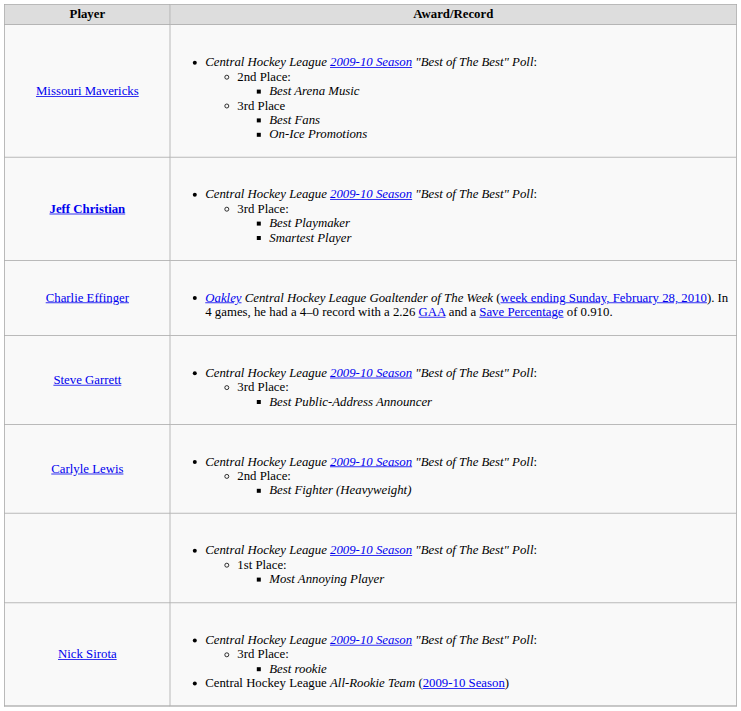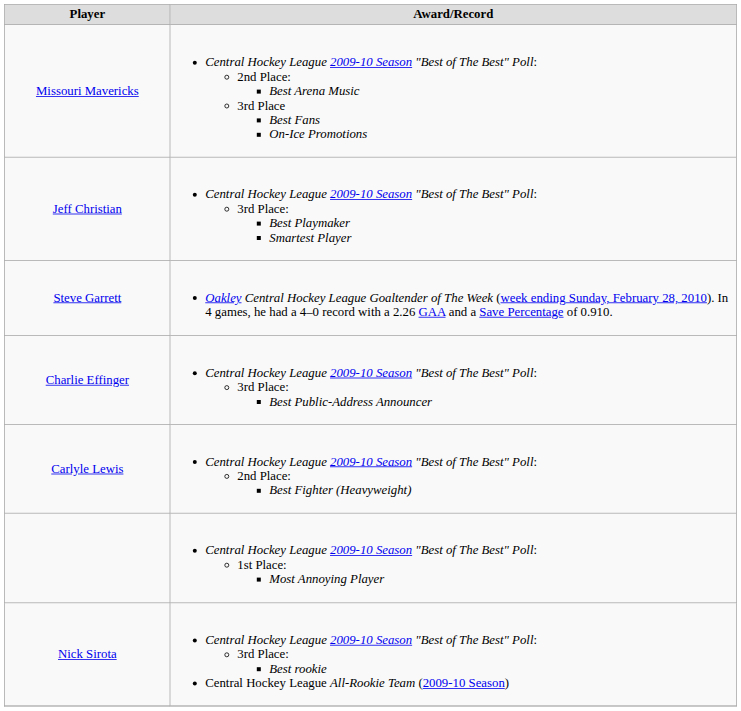(87, 208) bold -> (87, 208) normal
(87, 297) Charlie Effinger -> (87, 297) Steve Garrett
(87, 379) Steve Garrett -> (87, 379) Charlie Effinger
